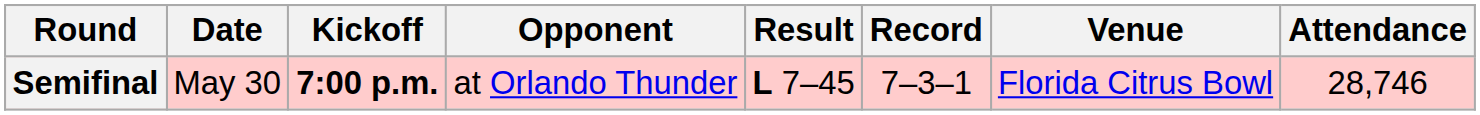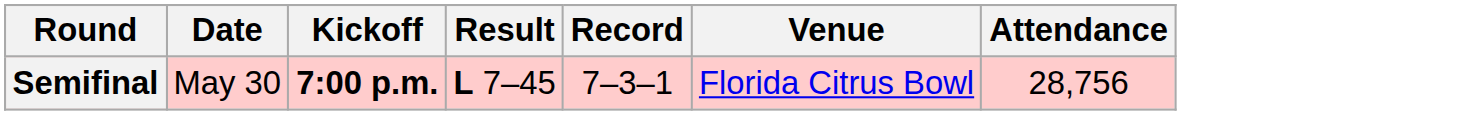- column: (595, 30)
(1378, 82) 28,746 -> (1079, 82) 28,756
